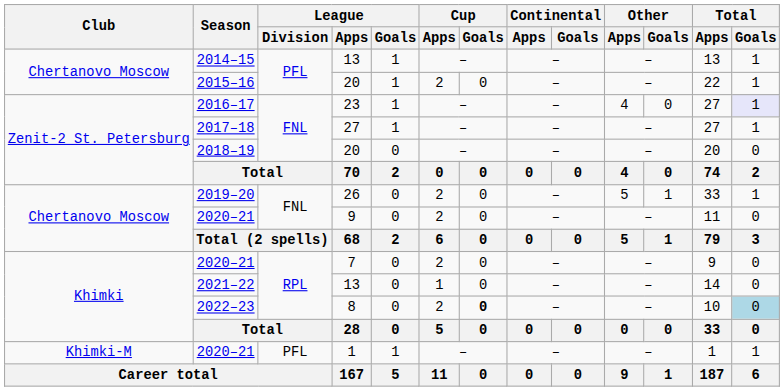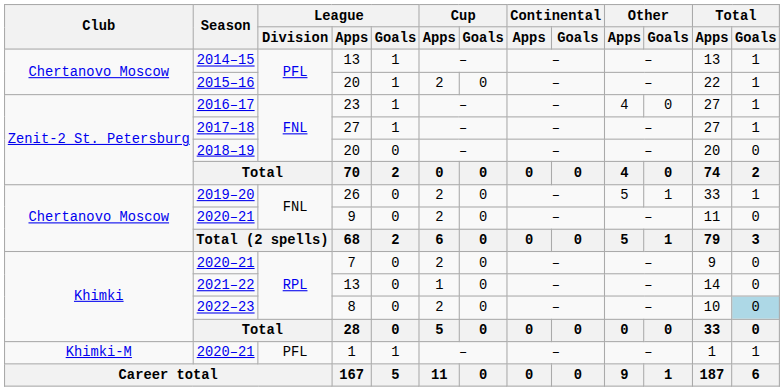(756, 106) lavender background -> (756, 106) no background
(483, 308) bold -> (483, 308) normal
